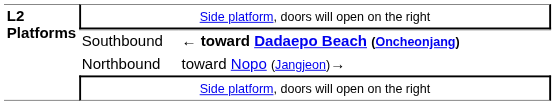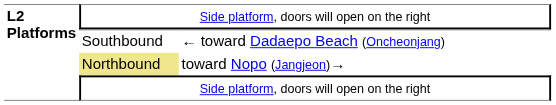(321, 41) bold -> (313, 41) normal
(121, 64) no background -> (121, 64) khaki background
